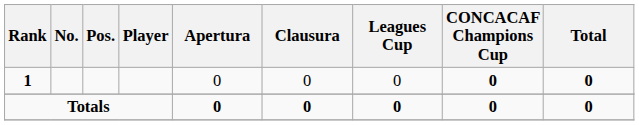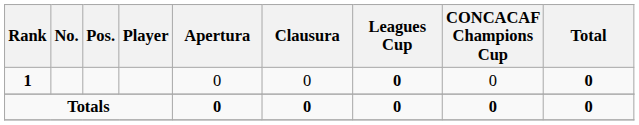(397, 80) normal -> (397, 80) bold
(493, 80) bold -> (493, 80) normal
